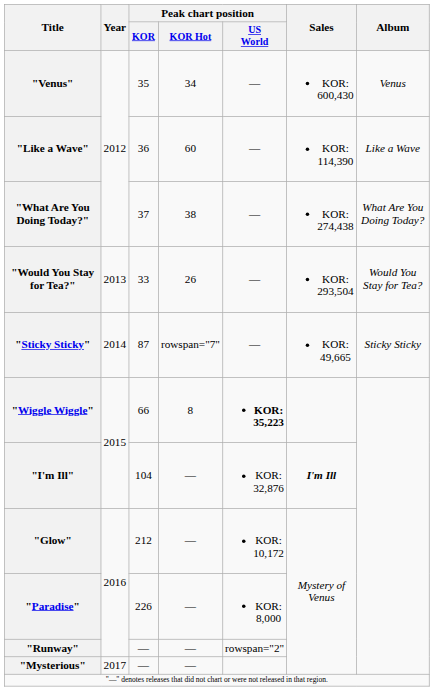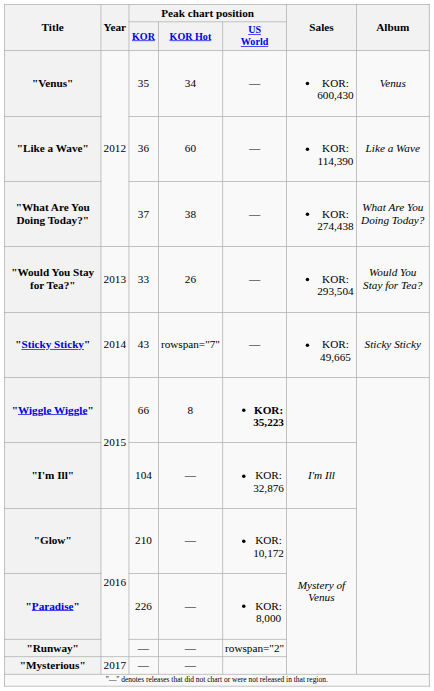(143, 344) 87 -> (143, 344) 43
(321, 475) bold -> (321, 475) normal
(143, 541) 212 -> (143, 541) 210
